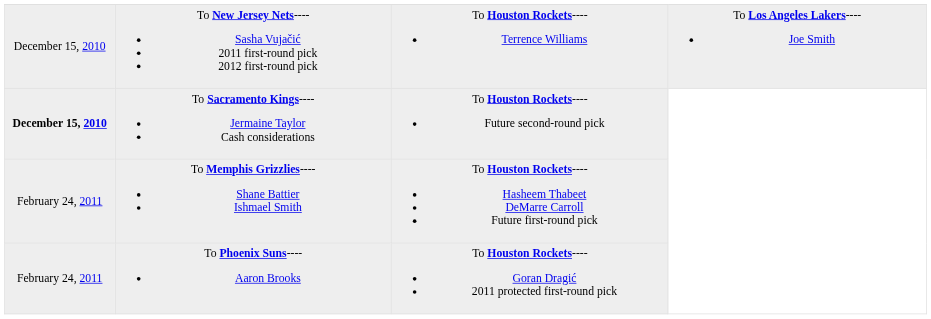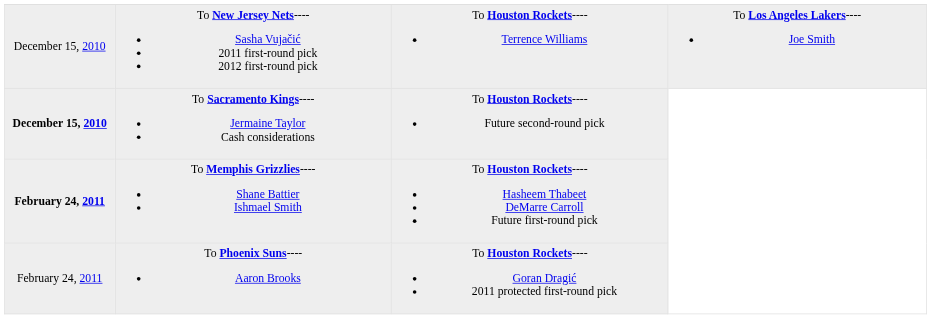(60, 201) normal -> (60, 201) bold
